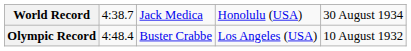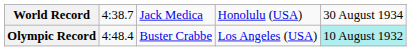(363, 35) no background -> (363, 35) paleturquoise background
